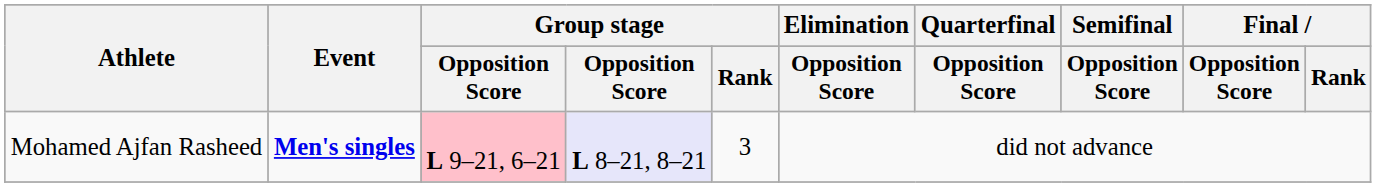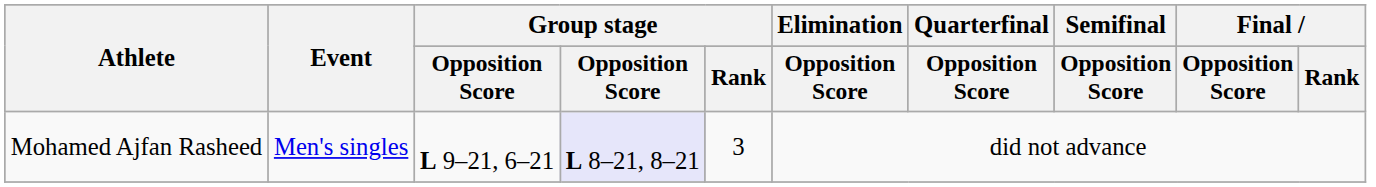(344, 146) bold -> (341, 146) normal
(494, 161) pink background -> (487, 161) no background
